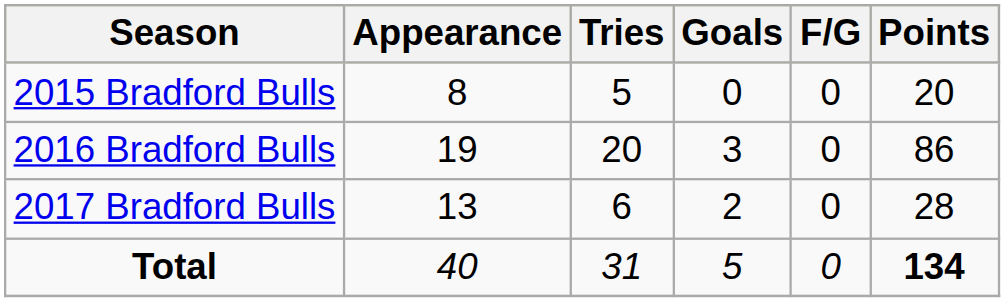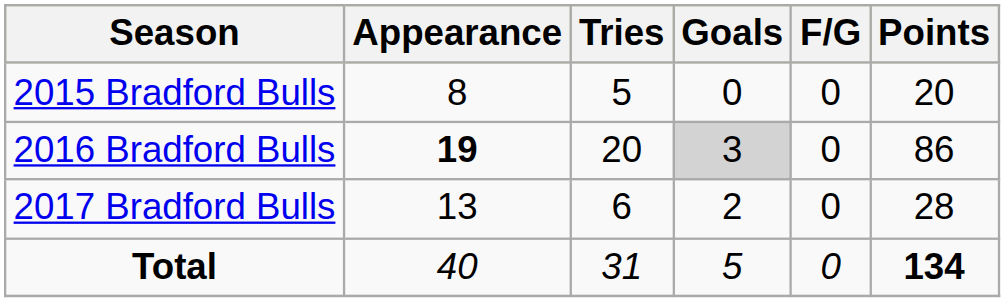(457, 149) normal -> (457, 149) bold
(732, 149) no background -> (732, 149) lightgrey background
